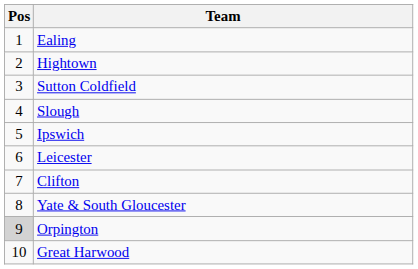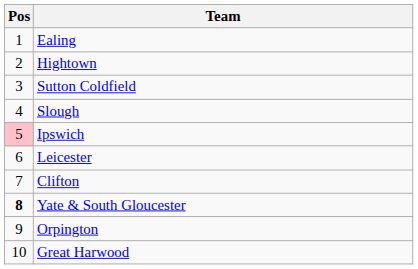(19, 134) no background -> (19, 134) pink background
(19, 205) normal -> (19, 205) bold
(19, 228) lightgrey background -> (19, 228) no background
